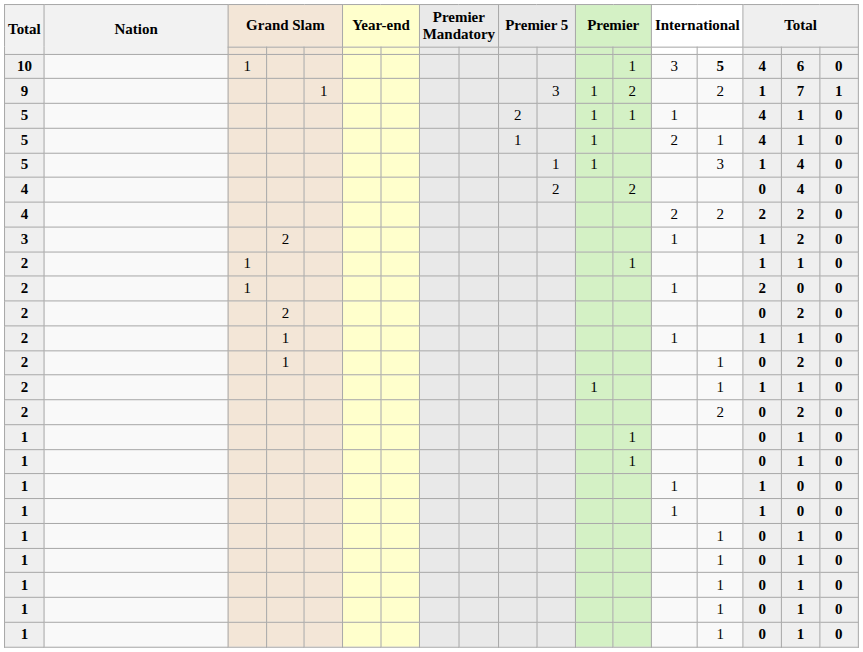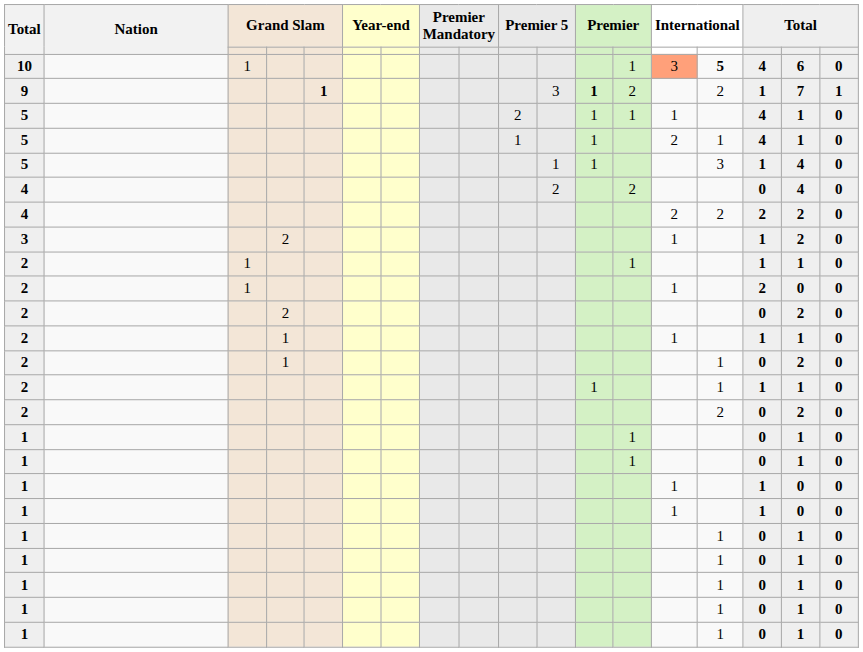(674, 66) no background -> (674, 66) lightsalmon background
(324, 91) normal -> (324, 91) bold
(594, 91) normal -> (594, 91) bold
